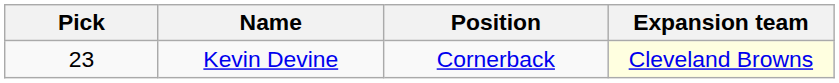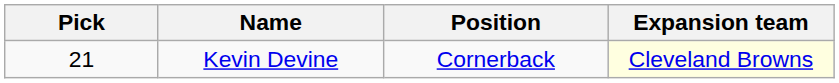(81, 58) 23 -> (81, 58) 21
